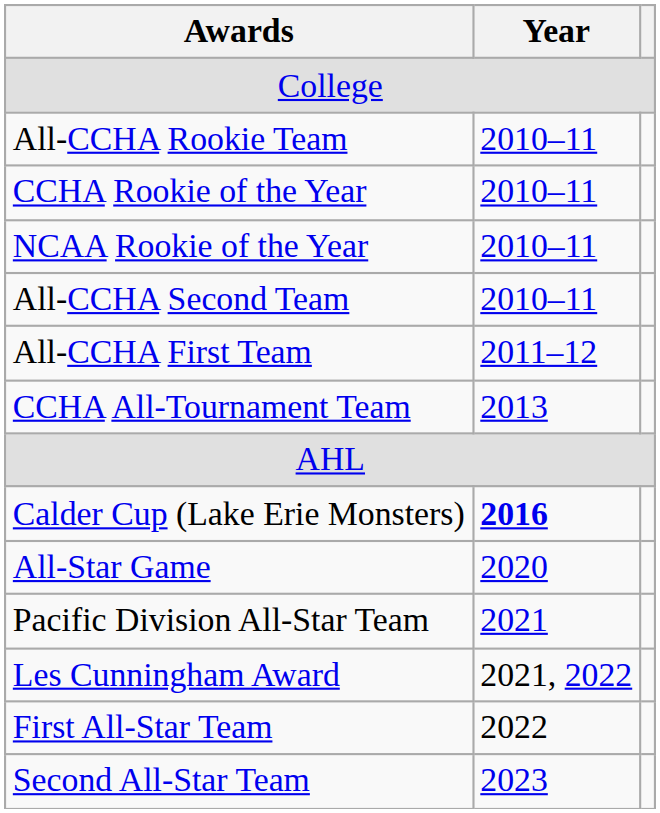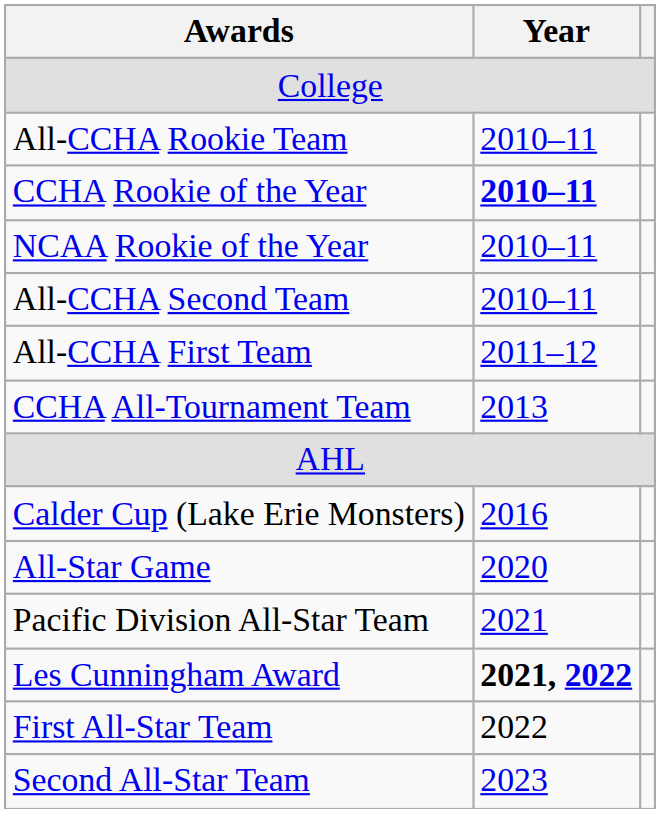(539, 191) normal -> (538, 191) bold
(514, 513) bold -> (514, 513) normal
(556, 673) normal -> (556, 673) bold
